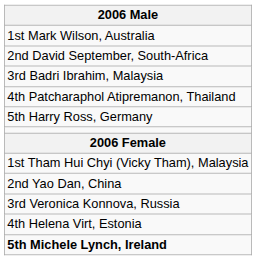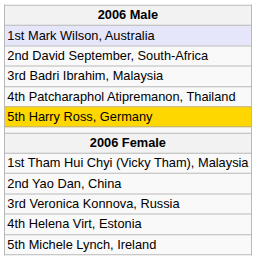(81, 35) no background -> (81, 35) lavender background
(80, 116) no background -> (80, 116) gold background
(87, 244) bold -> (82, 244) normal
